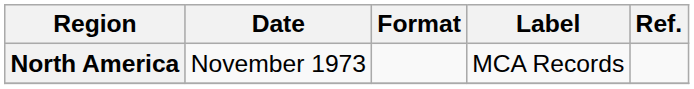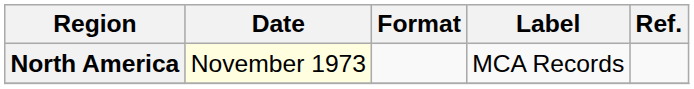(278, 63) no background -> (278, 63) lightyellow background
